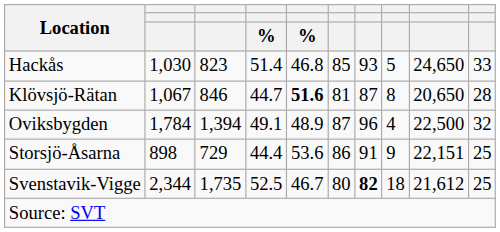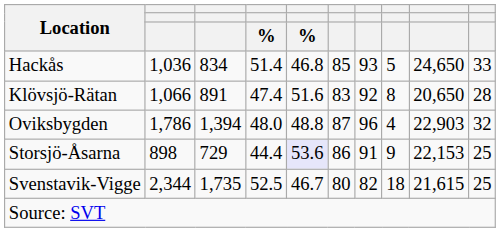(170, 65) 1,030 -> (170, 65) 1,036
(214, 65) 823 -> (214, 65) 834
(170, 95) 1,067 -> (170, 95) 1,066
(214, 95) 846 -> (214, 95) 891
(266, 95) 44.7 -> (266, 95) 47.4
(307, 95) bold -> (307, 95) normal
(341, 95) 81 -> (341, 95) 83
(368, 95) 87 -> (368, 95) 92
(170, 124) 1,784 -> (170, 124) 1,786
(266, 124) 49.1 -> (266, 124) 48.0
(307, 124) 48.9 -> (307, 124) 48.8
(439, 124) 22,500 -> (439, 124) 22,903
(307, 154) no background -> (307, 154) lavender background
(439, 154) 22,151 -> (439, 154) 22,153
(368, 183) bold -> (368, 183) normal
(439, 183) 21,612 -> (439, 183) 21,615
